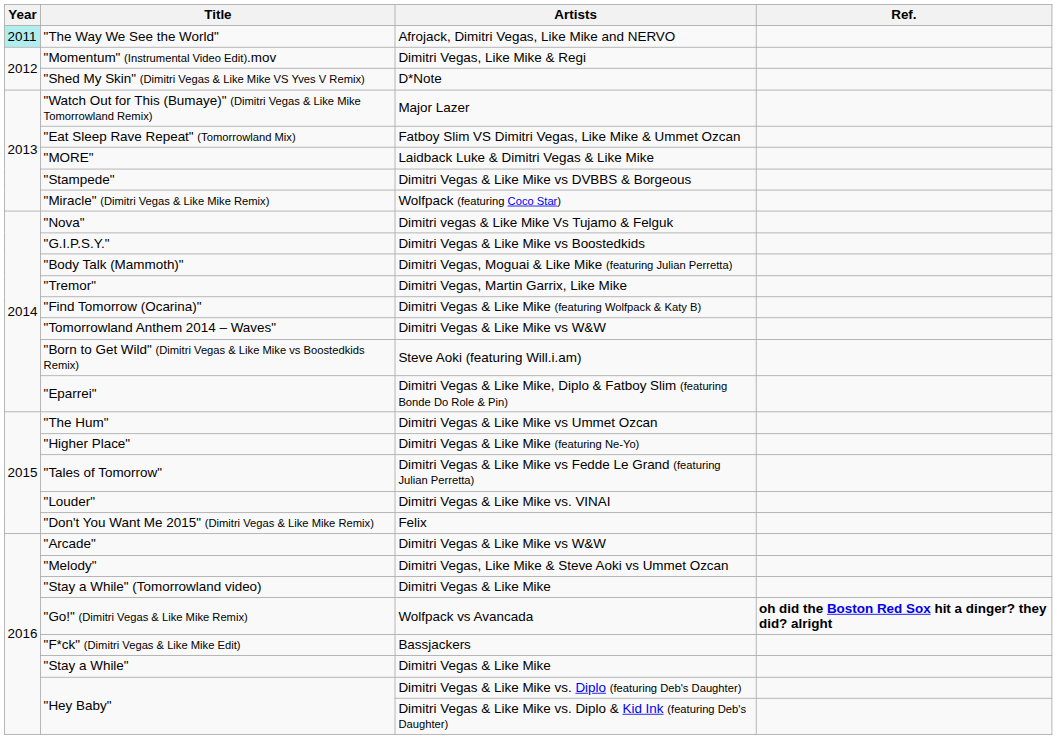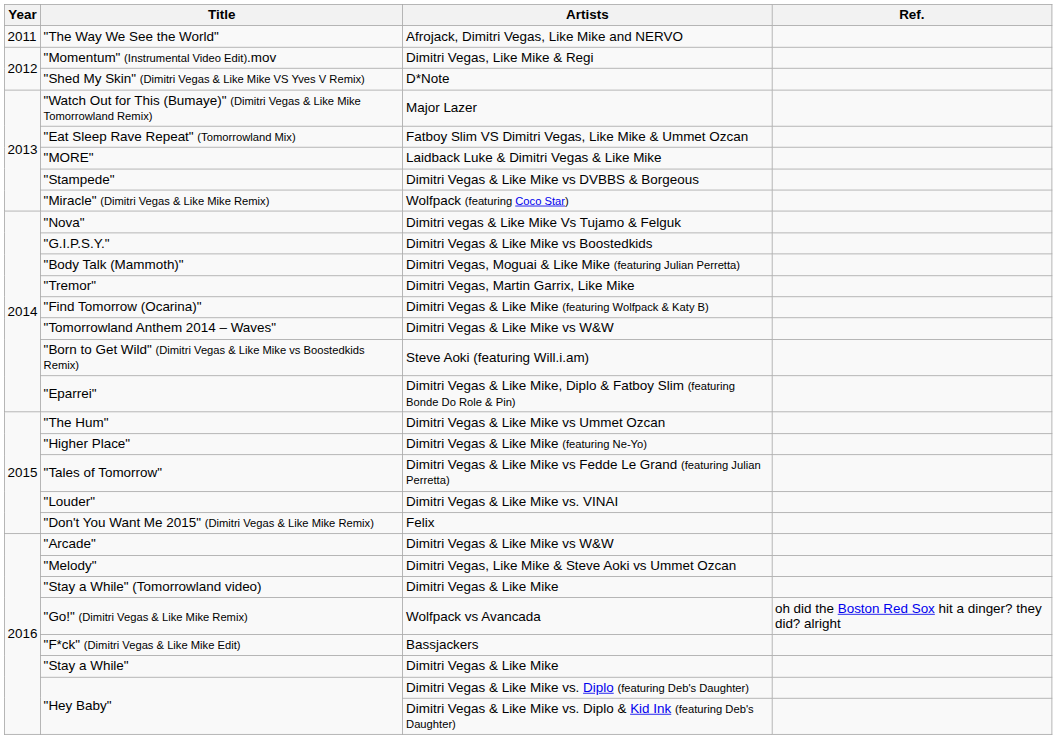(22, 36) paleturquoise background -> (22, 36) no background
(903, 616) bold -> (908, 616) normal
